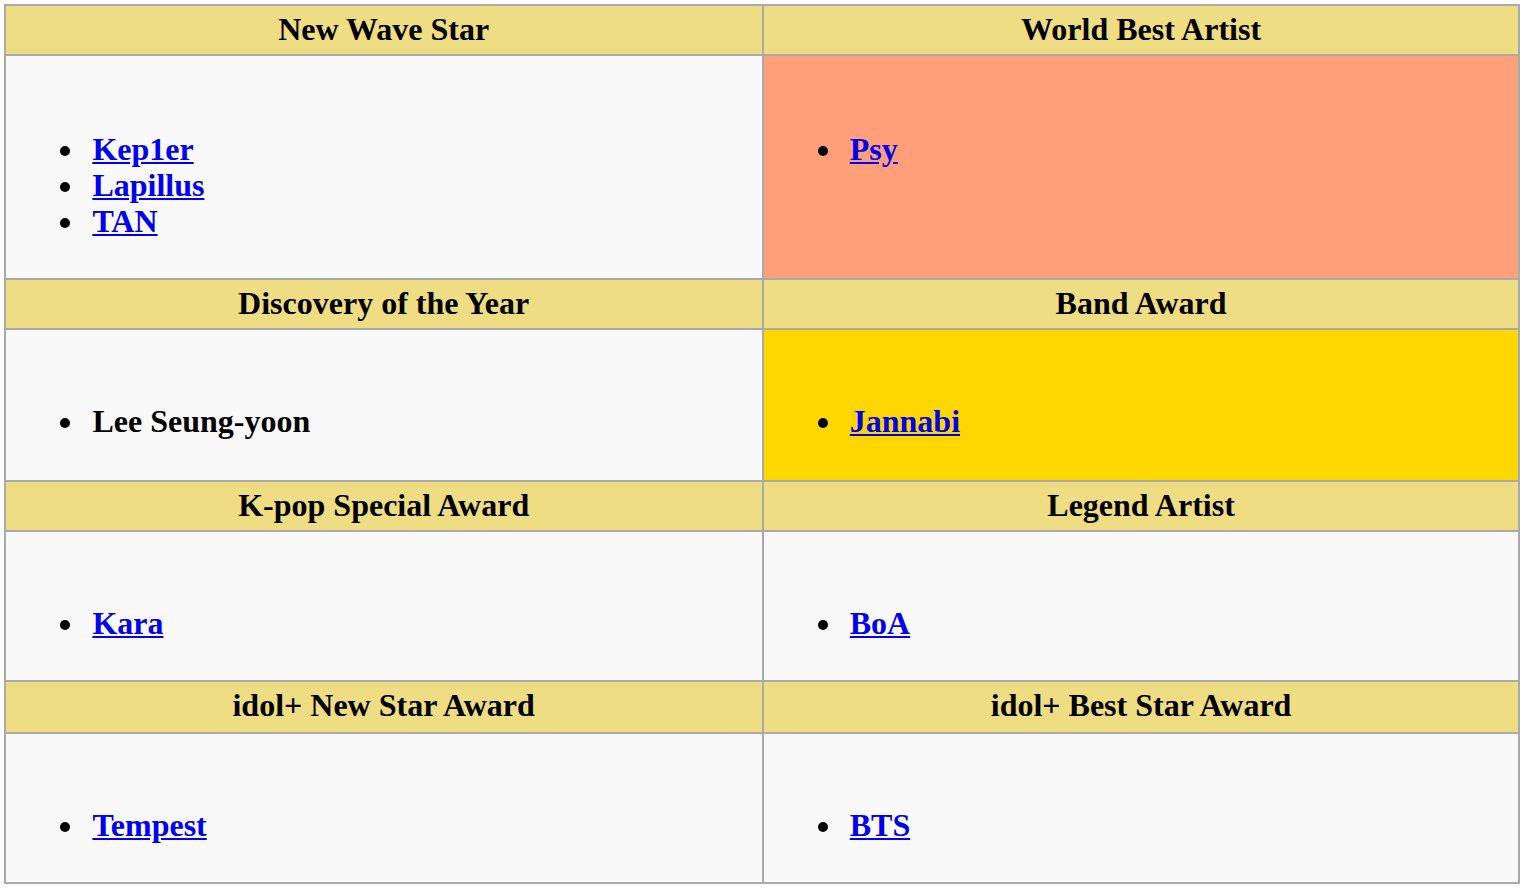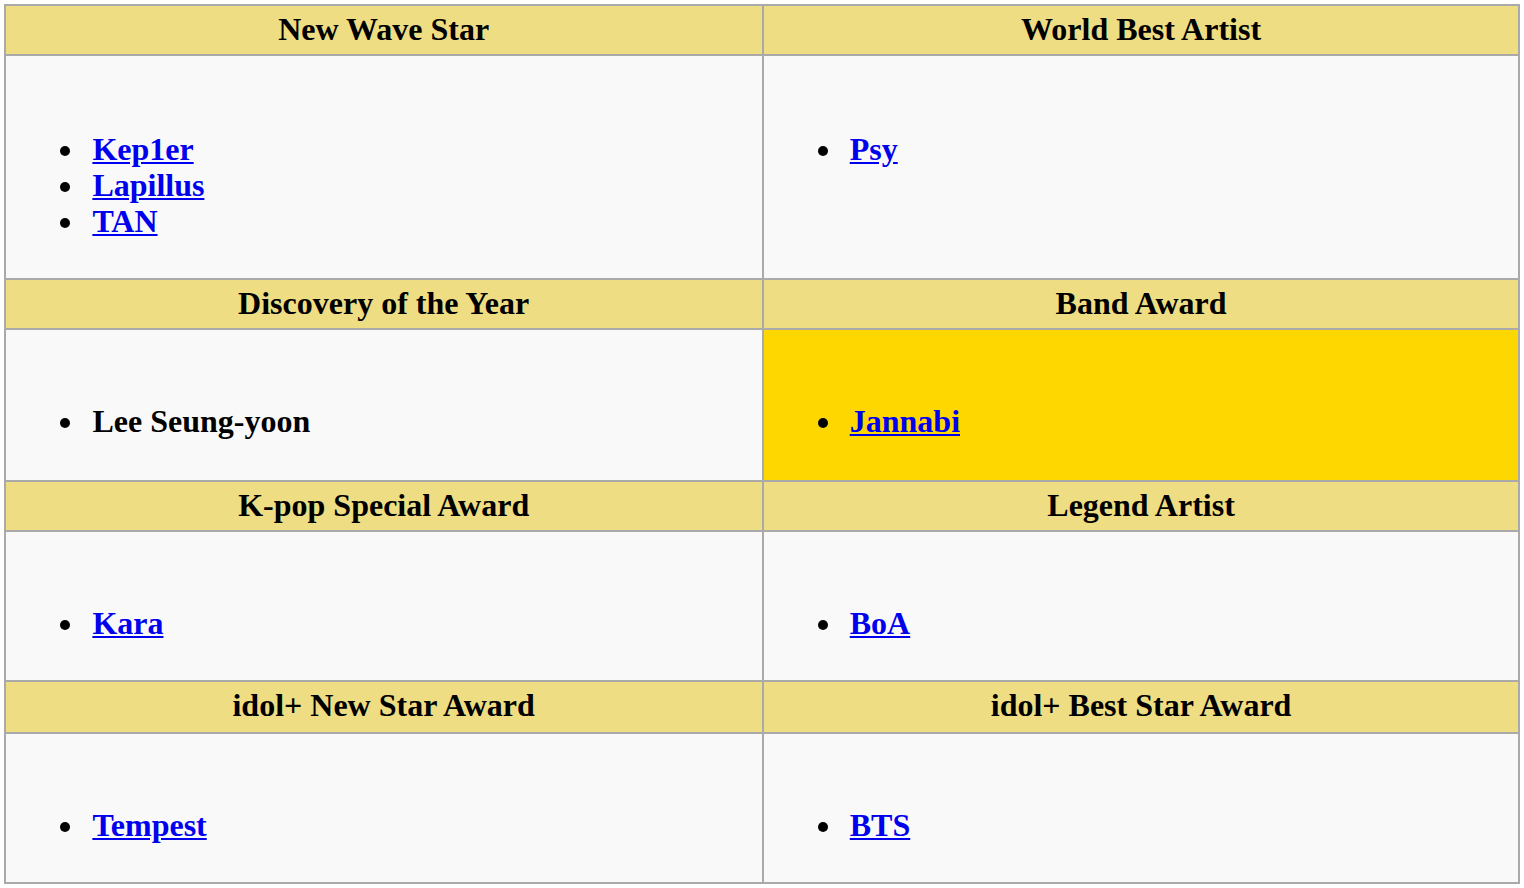(1141, 149) lightsalmon background -> (1141, 149) no background
